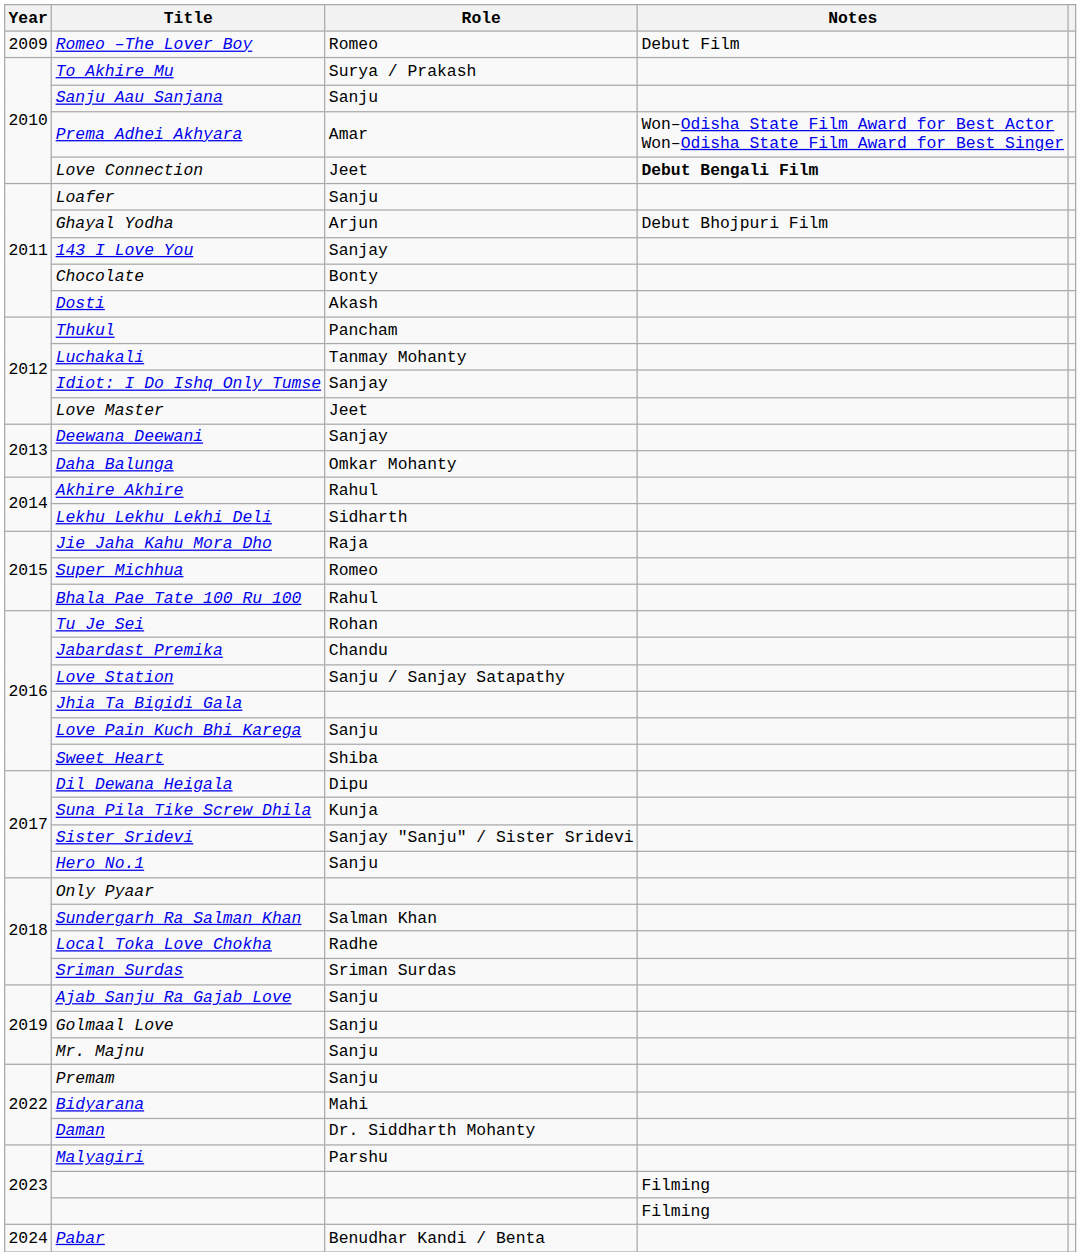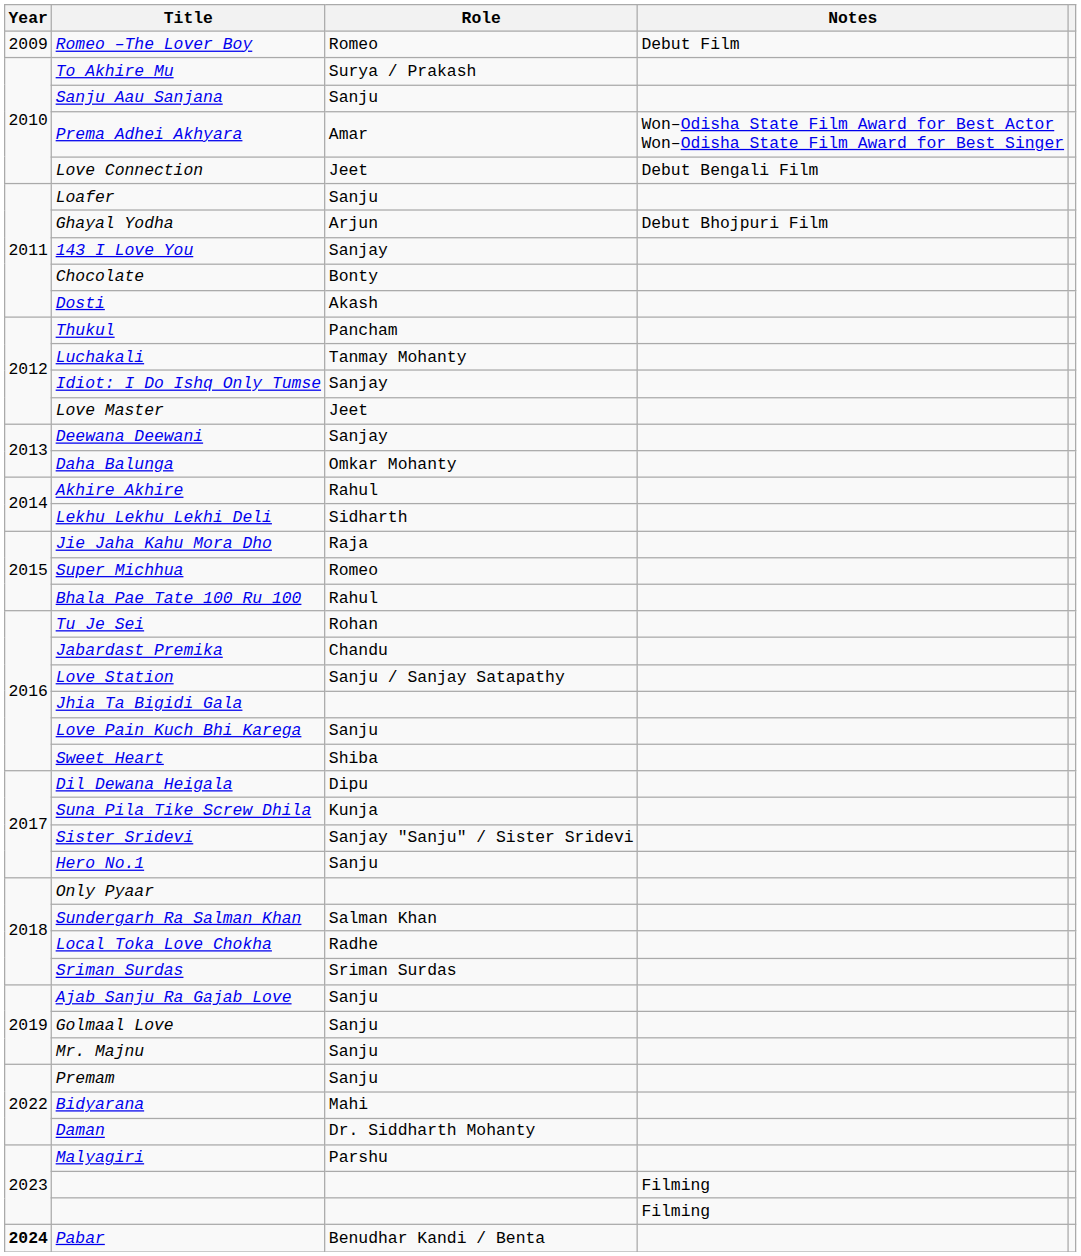(730, 170) bold -> (730, 170) normal
(28, 1238) normal -> (28, 1238) bold
